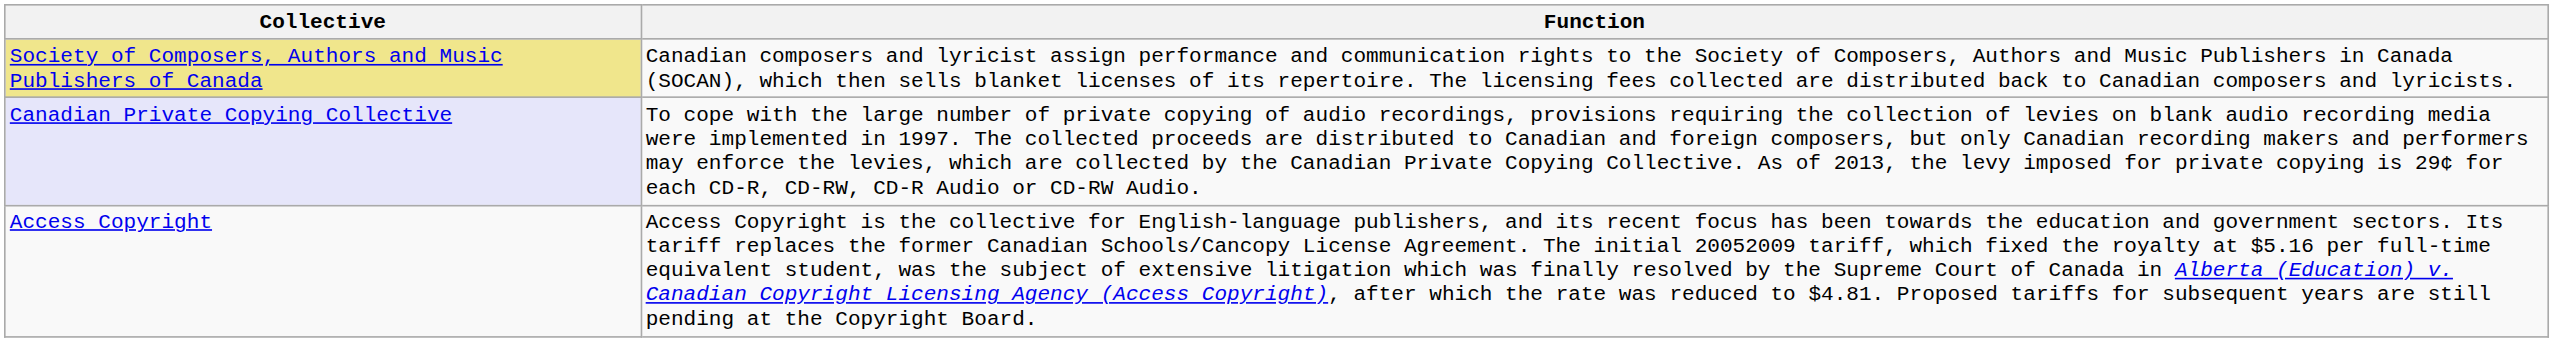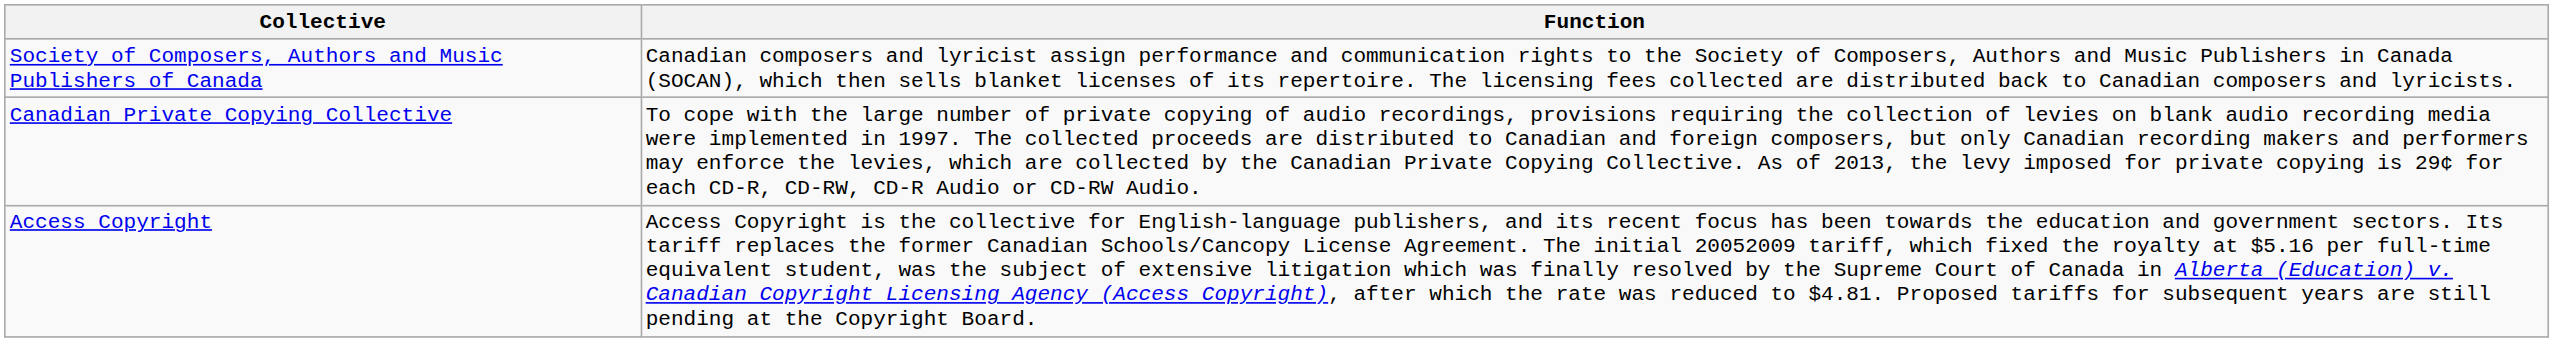(256, 68) khaki background -> (256, 68) no background
(231, 115) lavender background -> (231, 115) no background
